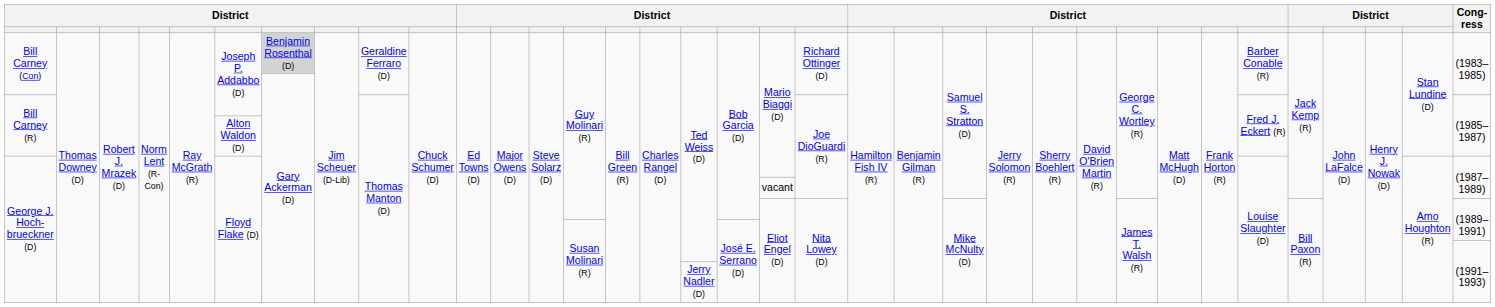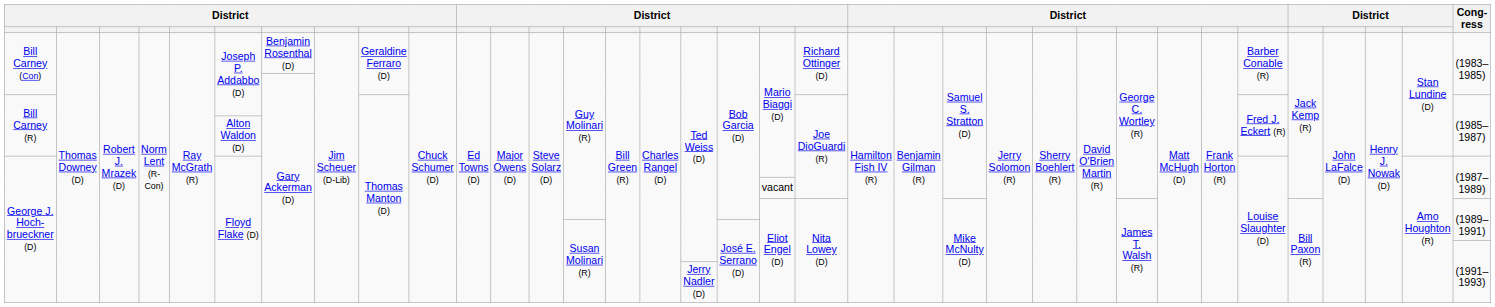(288, 53) lightgrey background -> (288, 53) no background
